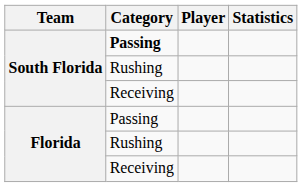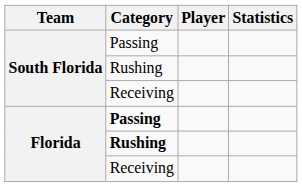(135, 43) bold -> (134, 43) normal
(134, 118) normal -> (135, 118) bold
(136, 143) normal -> (138, 143) bold
